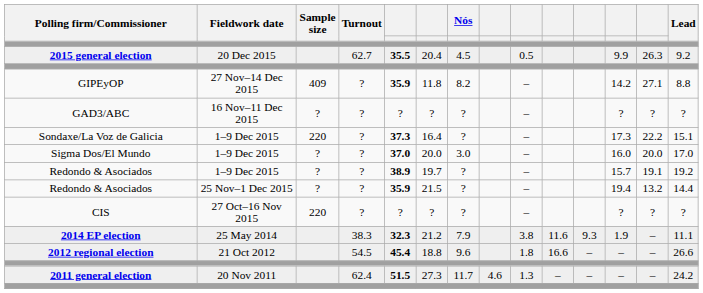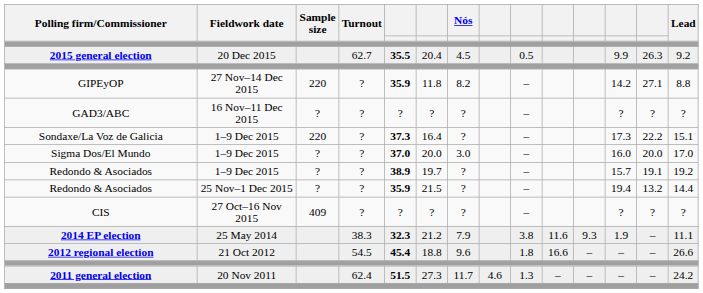(318, 84) 409 -> (318, 84) 220
(318, 211) 220 -> (318, 211) 409
